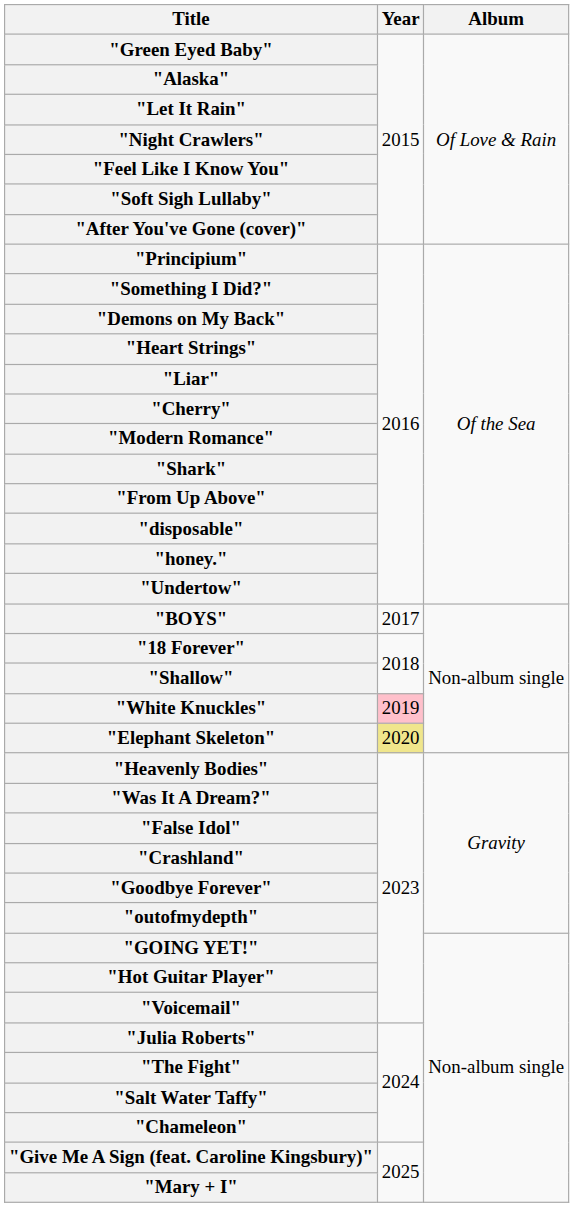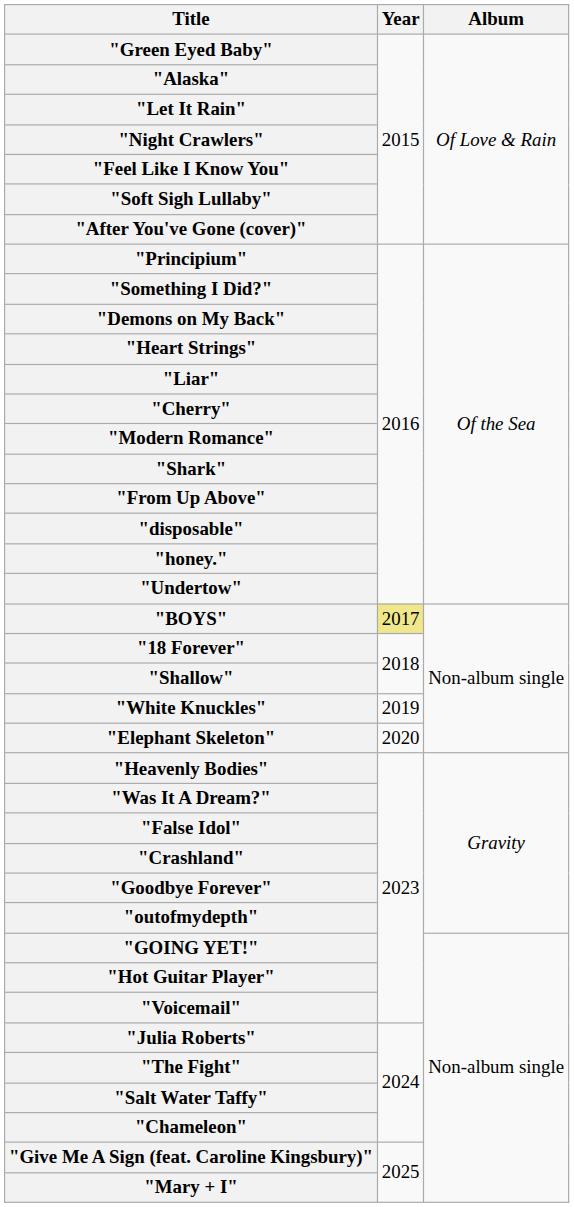(401, 618) no background -> (401, 618) khaki background
(401, 708) pink background -> (401, 708) no background
(401, 738) khaki background -> (401, 738) no background
